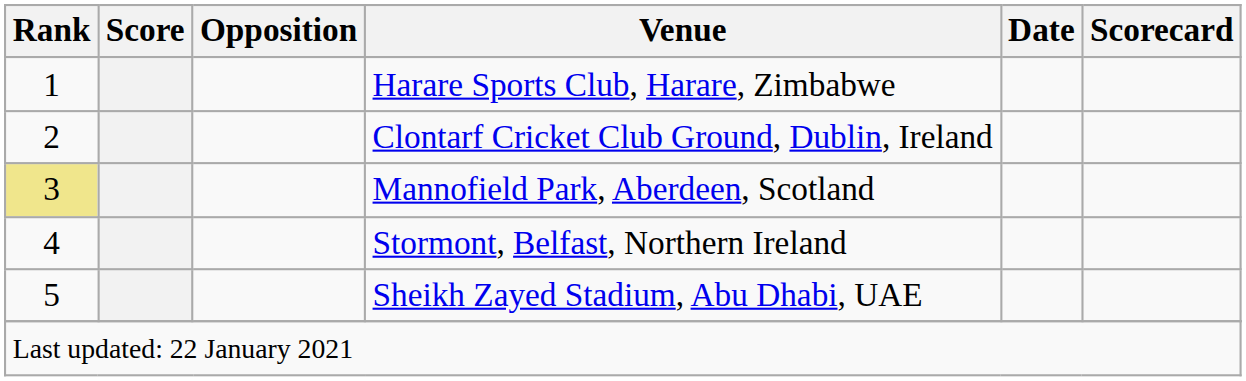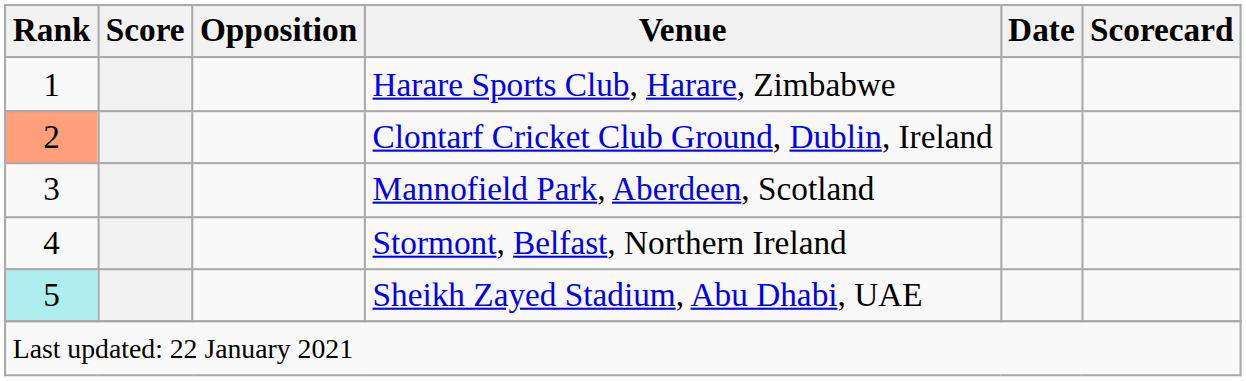(52, 136) no background -> (52, 136) lightsalmon background
(52, 189) khaki background -> (52, 189) no background
(52, 294) no background -> (52, 294) paleturquoise background
